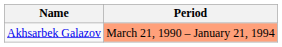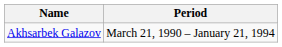(190, 32) lightsalmon background -> (190, 32) no background
